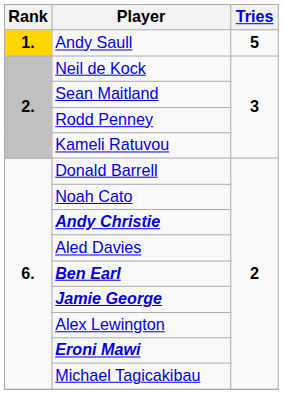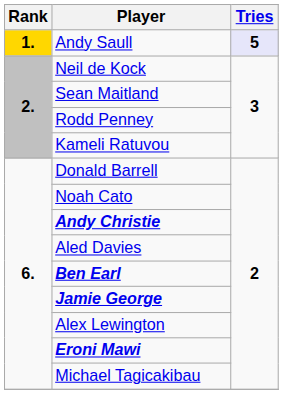(255, 42) no background -> (255, 42) lavender background
